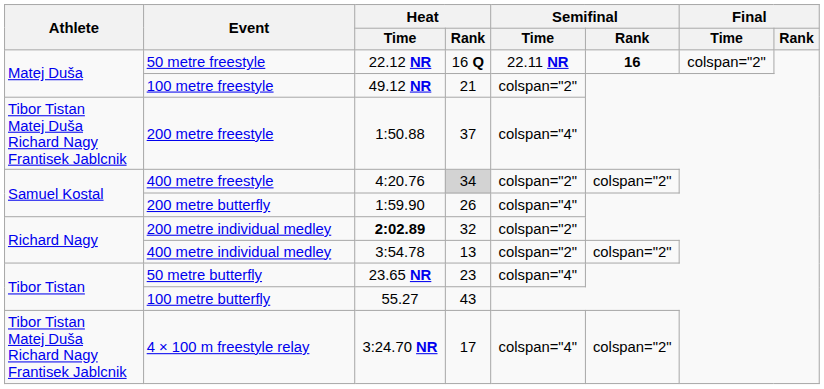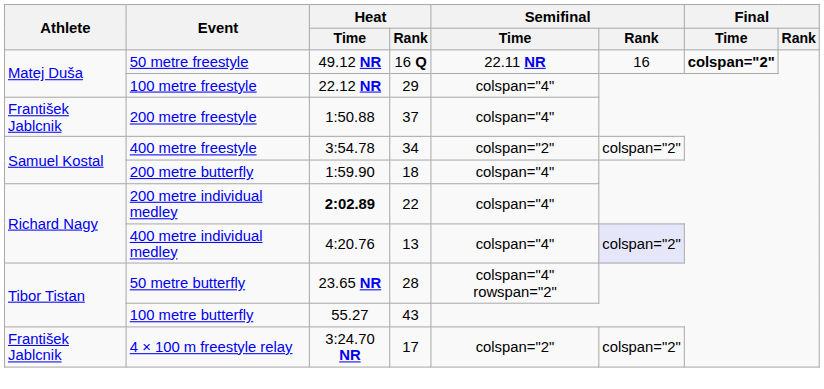(400, 62) 22.12 NR -> (350, 62) 49.12 NR
(632, 62) bold -> (641, 62) normal
(727, 62) normal -> (731, 62) bold
(400, 86) 49.12 NR -> (350, 86) 22.12 NR
(468, 86) 21 -> (411, 86) 29
(538, 86) colspan="2" -> (515, 86) colspan="4"
(67, 134) Tibor Tistan Matej Duša Richard Nagy Frantisek Jablcnik -> (38, 117) František Jablcnik
(400, 182) 4:20.76 -> (350, 149) 3:54.78
(468, 182) lightgrey background -> (411, 149) no background
(468, 205) 26 -> (411, 172) 18
(468, 229) 32 -> (411, 204) 22
(538, 229) colspan="2" -> (515, 204) colspan="4"
(400, 252) 3:54.78 -> (350, 244) 4:20.76
(538, 252) colspan="2" -> (515, 244) colspan="4"
(632, 252) no background -> (641, 244) lavender background
(468, 276) 23 -> (411, 284) 28
(538, 276) colspan="4" -> (515, 284) colspan="4" rowspan="2"
(67, 347) Tibor Tistan Matej Duša Richard Nagy Frantisek Jablcnik -> (38, 347) František Jablcnik
(538, 347) colspan="4" -> (515, 347) colspan="2"
